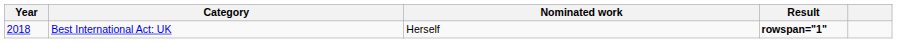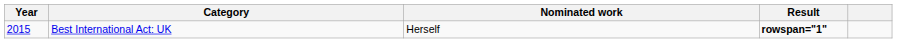(19, 29) 2018 -> (19, 29) 2015
